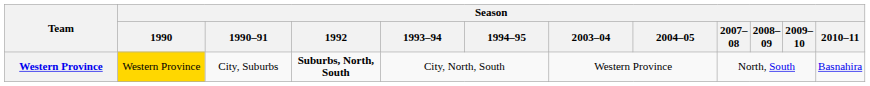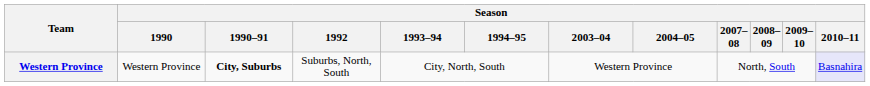(161, 66) gold background -> (161, 66) no background
(248, 66) normal -> (249, 66) bold
(336, 66) bold -> (336, 66) normal
(840, 66) no background -> (840, 66) lavender background
